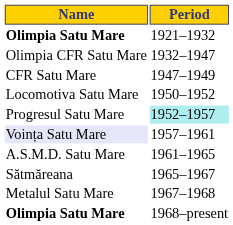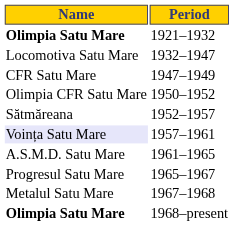(76, 55) Olimpia CFR Satu Mare -> (72, 55) Locomotiva Satu Mare
(72, 94) Locomotiva Satu Mare -> (76, 94) Olimpia CFR Satu Mare
(65, 114) Progresul Satu Mare -> (39, 114) Sătmăreana
(183, 114) paleturquoise background -> (183, 114) no background
(39, 174) Sătmăreana -> (65, 174) Progresul Satu Mare
